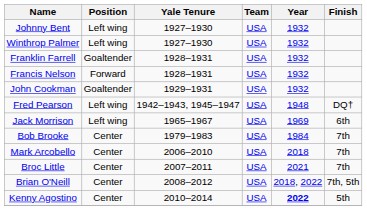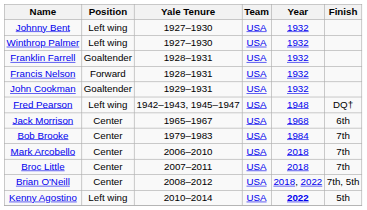(108, 120) Left wing -> (108, 120) Center
(298, 120) 1969 -> (298, 120) 1968
(298, 167) 2021 -> (298, 167) 2018
(108, 197) Center -> (108, 197) Left wing
